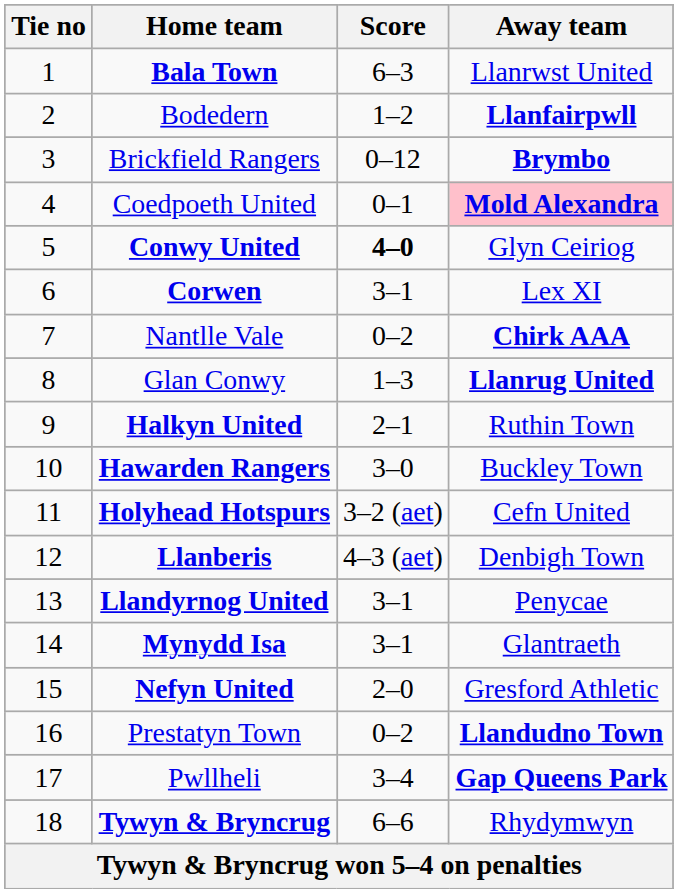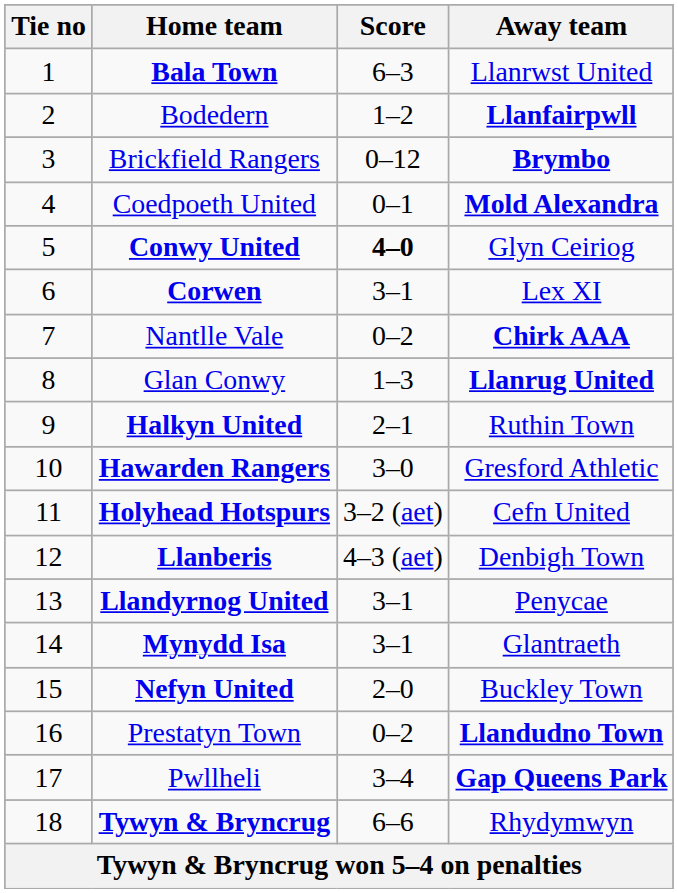(561, 203) pink background -> (561, 203) no background
(561, 468) Buckley Town -> (561, 468) Gresford Athletic
(561, 688) Gresford Athletic -> (561, 688) Buckley Town
